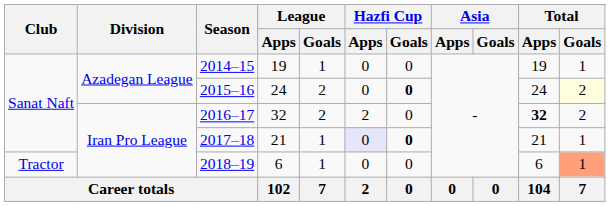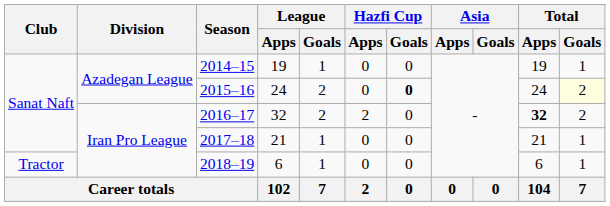(365, 139) lavender background -> (365, 139) no background
(409, 139) bold -> (409, 139) normal
(582, 164) lightsalmon background -> (582, 164) no background
